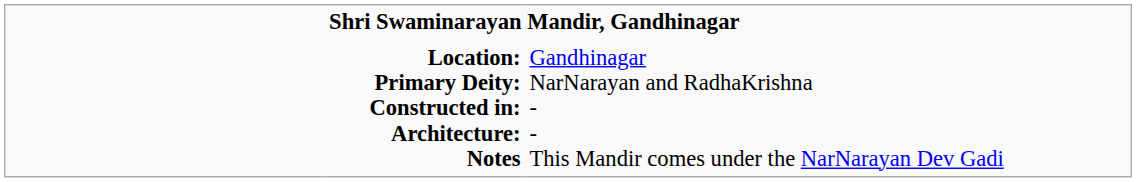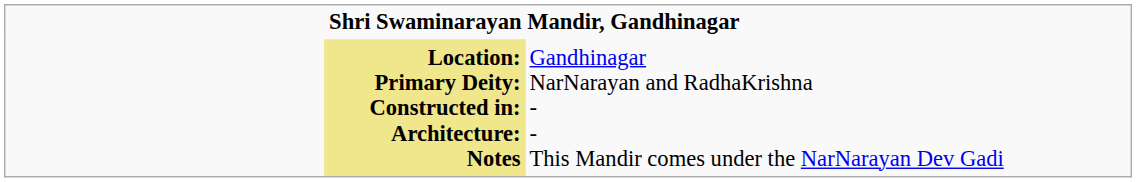(445, 107) no background -> (445, 107) khaki background
